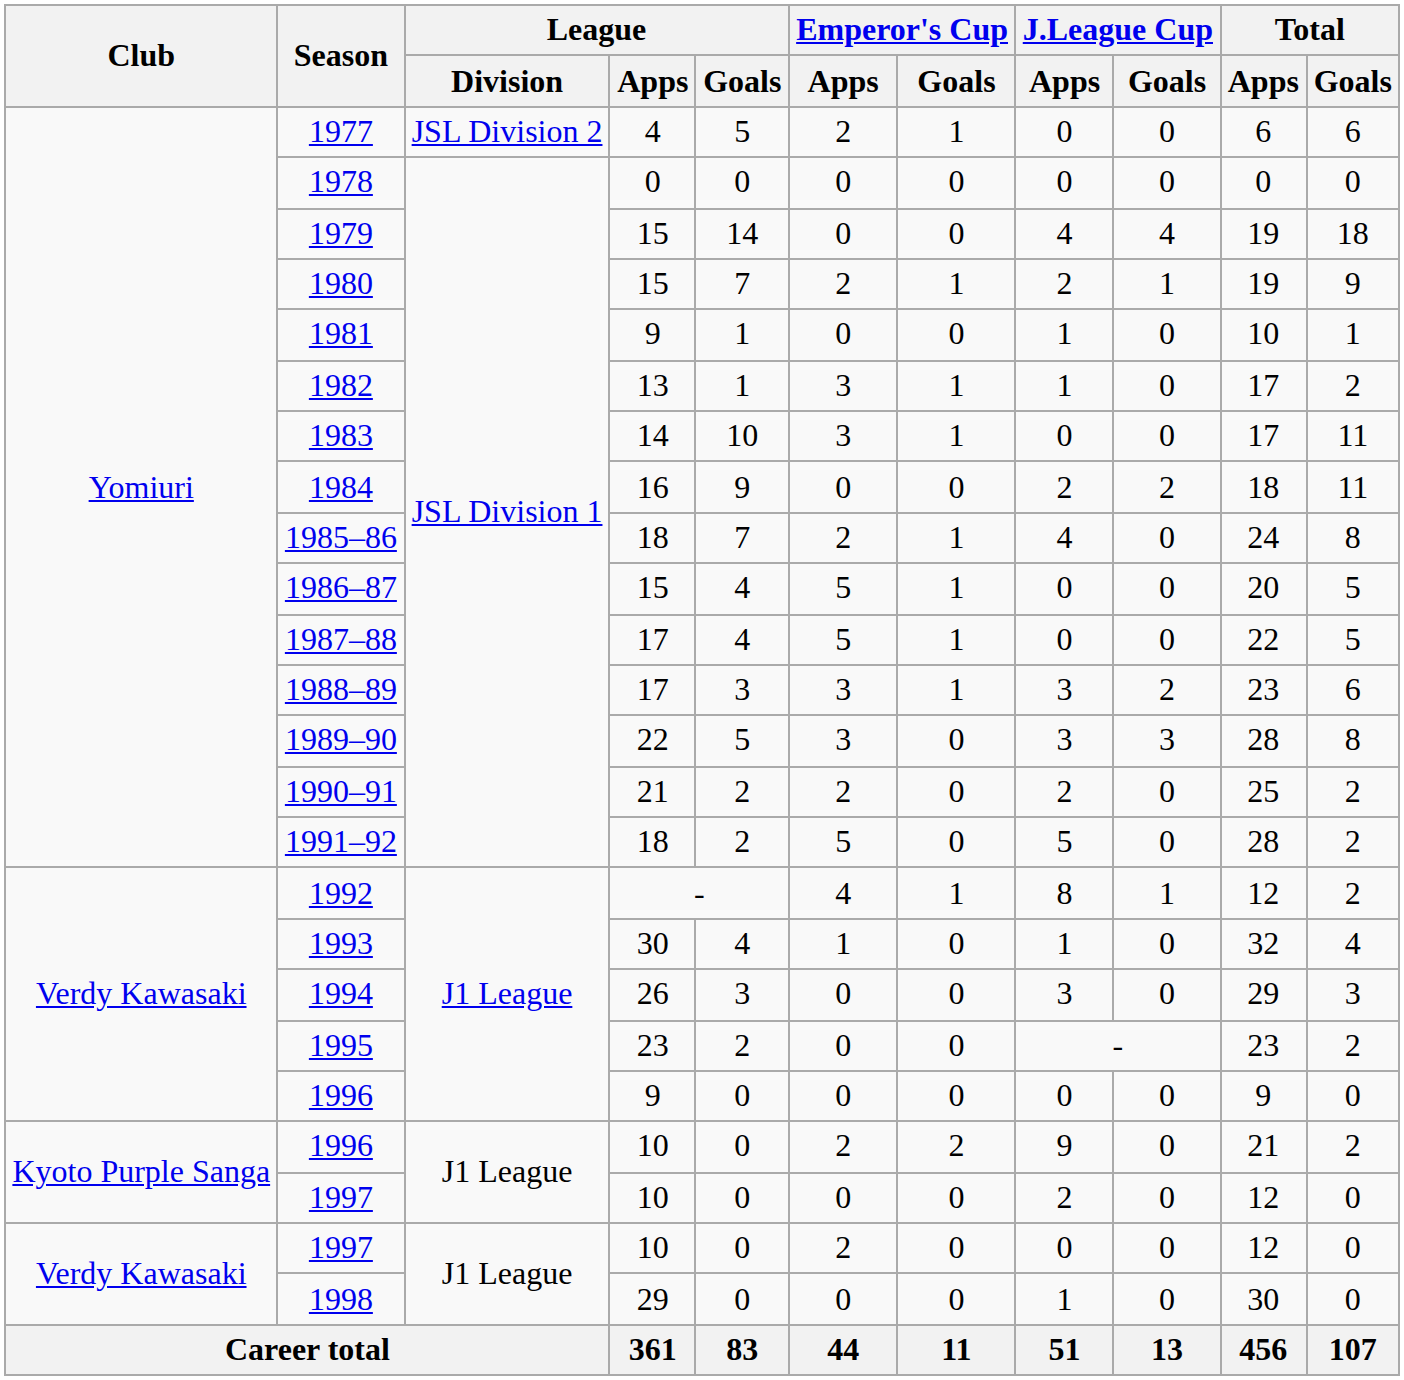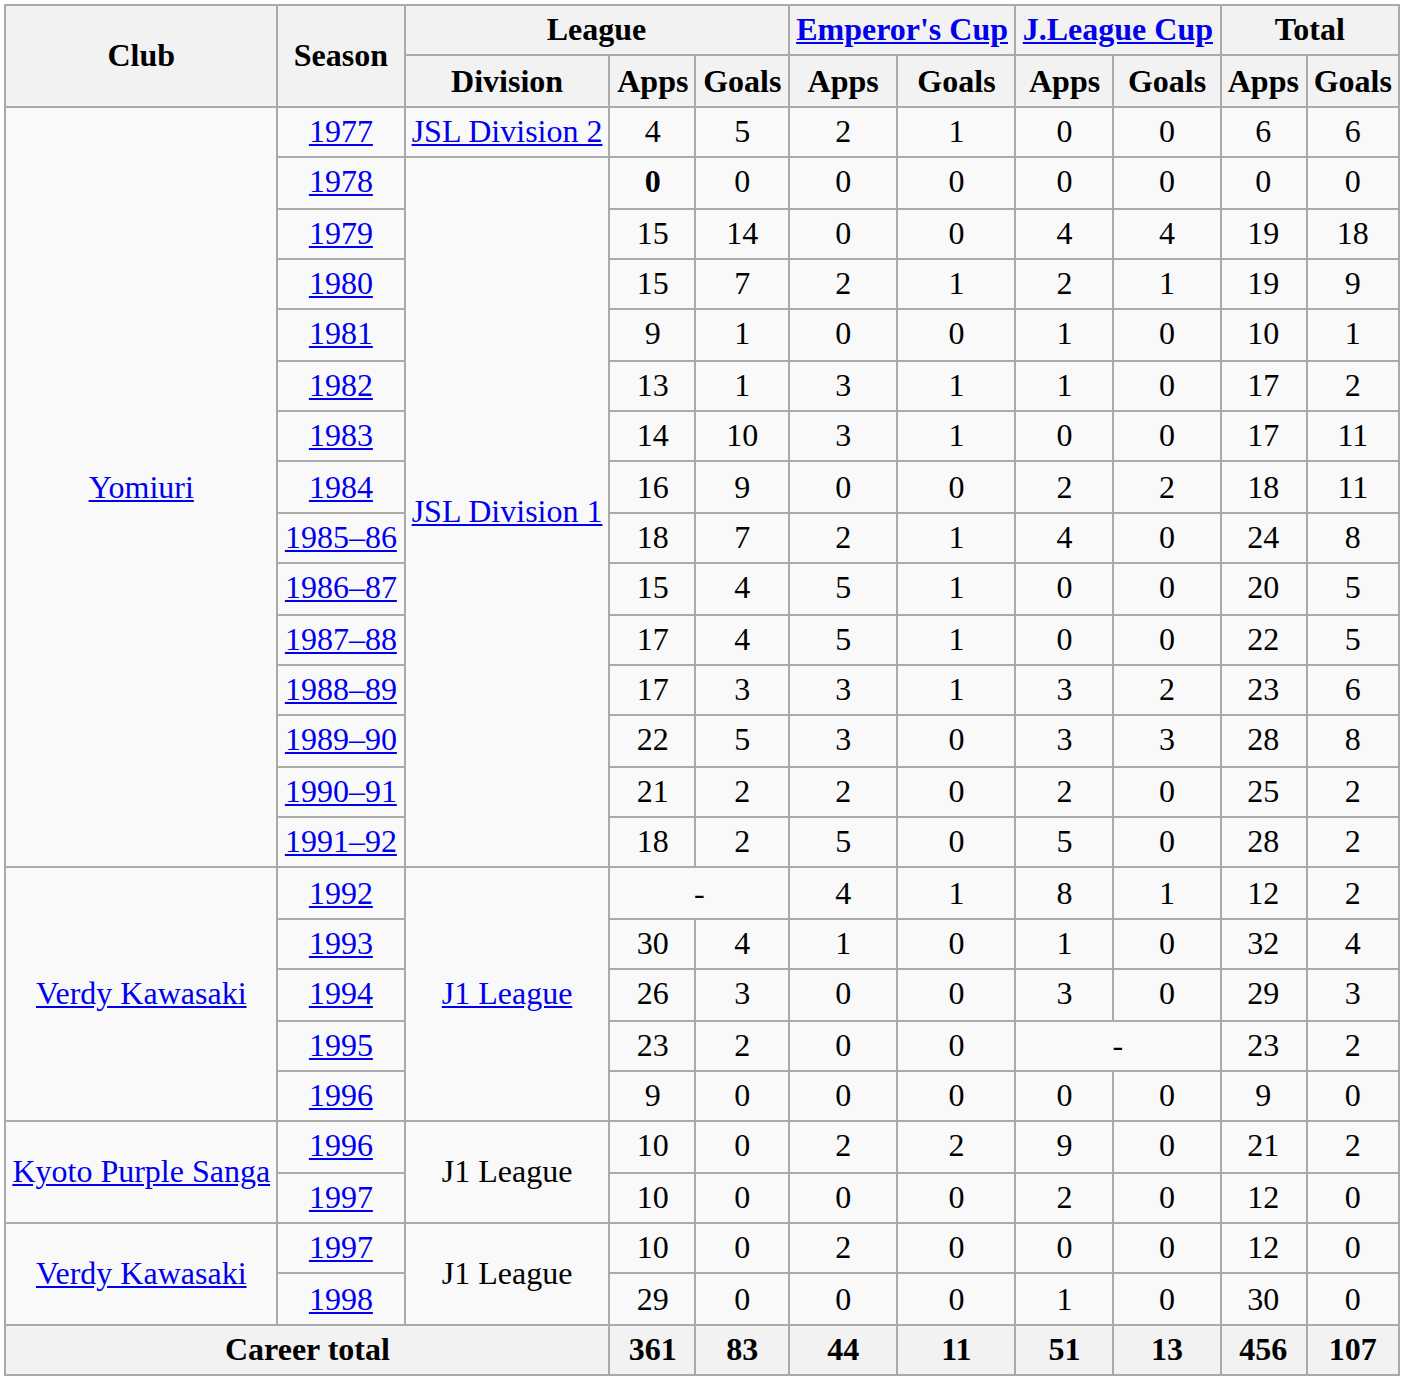(653, 182) normal -> (653, 182) bold
